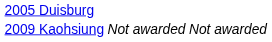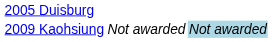(228, 29) no background -> (228, 29) lightblue background
